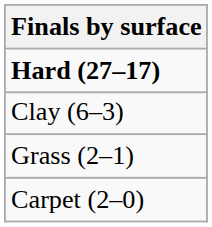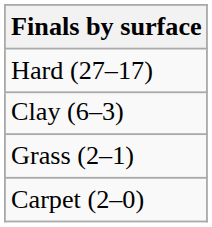(86, 69) bold -> (82, 69) normal
